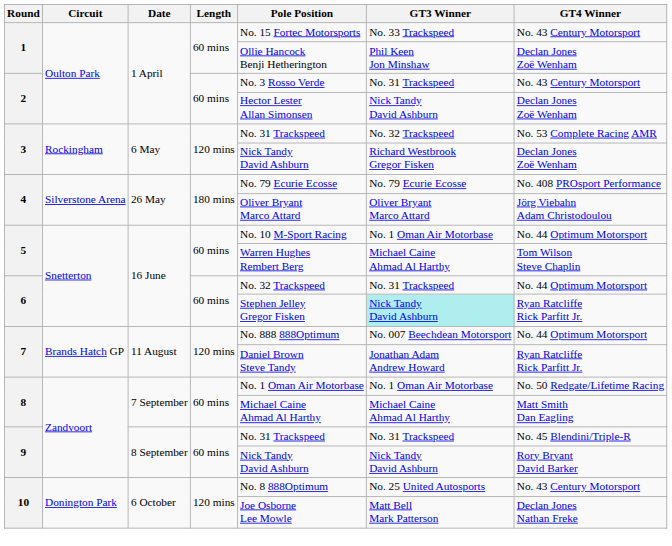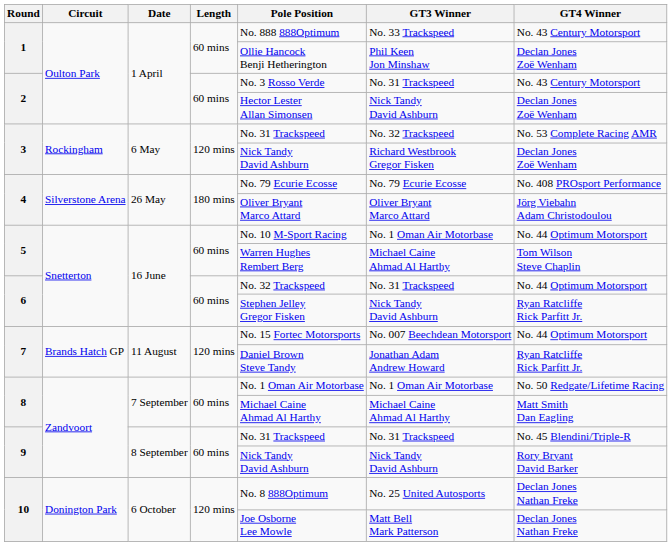(300, 32) No. 15 Fortec Motorsports -> (290, 32) No. 888 888Optimum
(403, 309) paleturquoise background -> (403, 309) no background
(290, 335) No. 888 888Optimum -> (300, 335) No. 15 Fortec Motorsports
(579, 486) No. 43 Century Motorsport -> (547, 493) Declan Jones Nathan Freke
